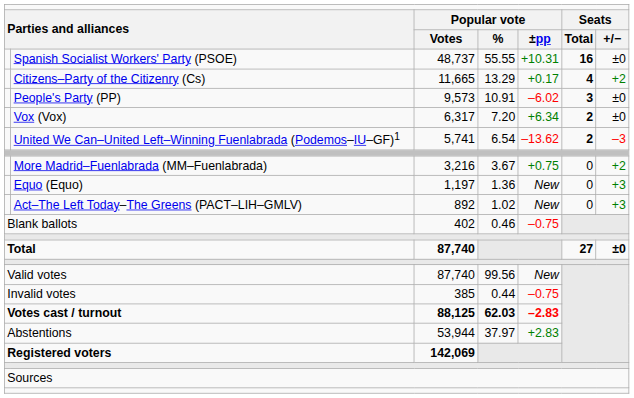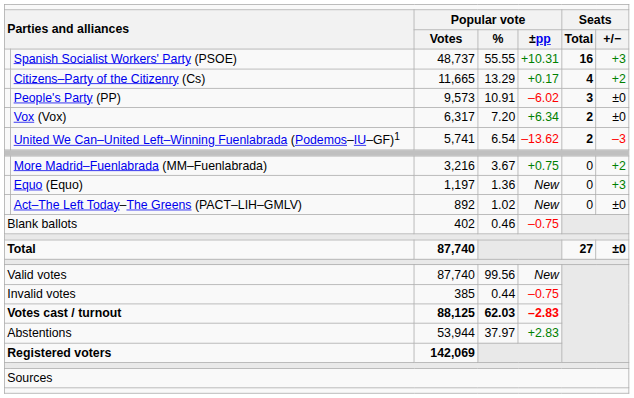(619, 59) ±0 -> (619, 59) +3
(619, 204) +3 -> (619, 204) ±0
